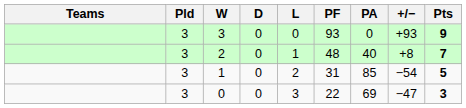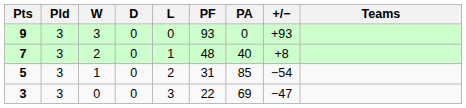columns swapped: (85, 14) <-> (443, 14)
